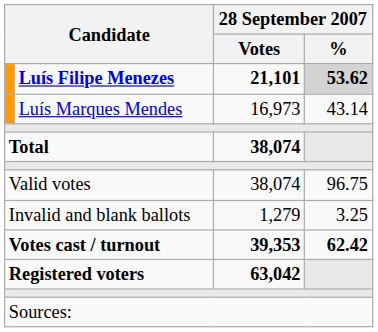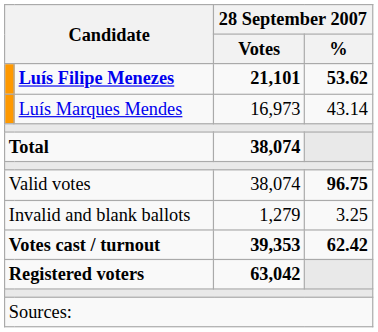(347, 78) lightgrey background -> (347, 78) no background
(347, 184) normal -> (347, 184) bold
